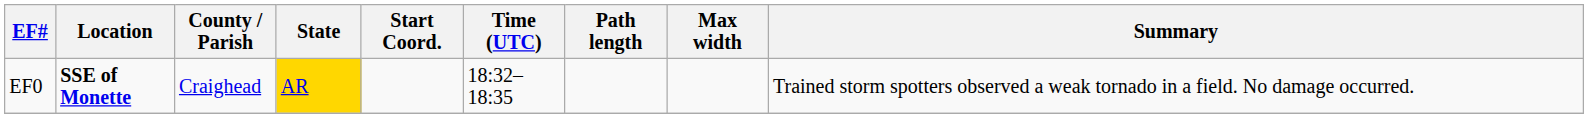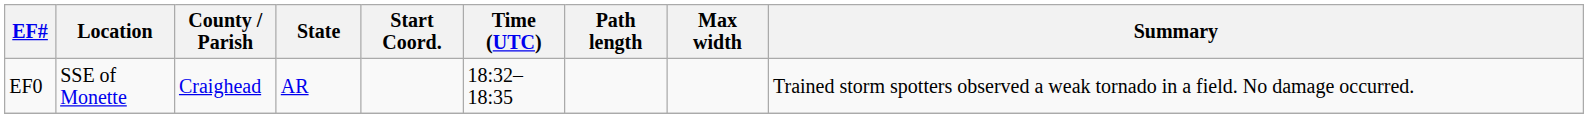(96, 85) bold -> (93, 85) normal
(295, 85) gold background -> (295, 85) no background
